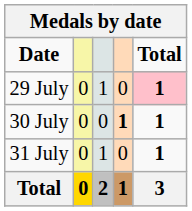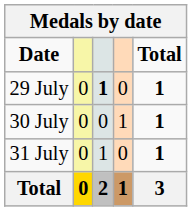(103, 87) normal -> (103, 87) bold
(160, 87) pink background -> (160, 87) no background
(123, 121) bold -> (123, 121) normal
